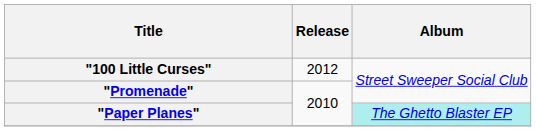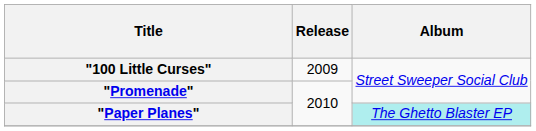(322, 69) 2012 -> (322, 69) 2009
